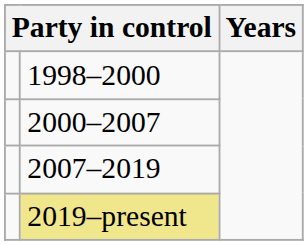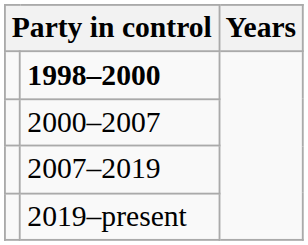(94, 74) normal -> (94, 74) bold
(107, 215) khaki background -> (107, 215) no background
